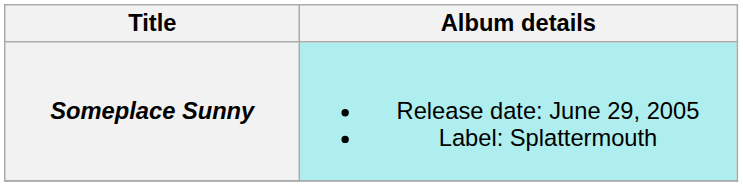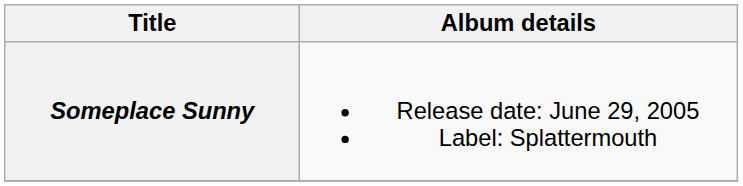(518, 125) paleturquoise background -> (518, 125) no background
